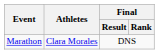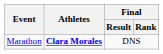(72, 42) normal -> (74, 42) bold
